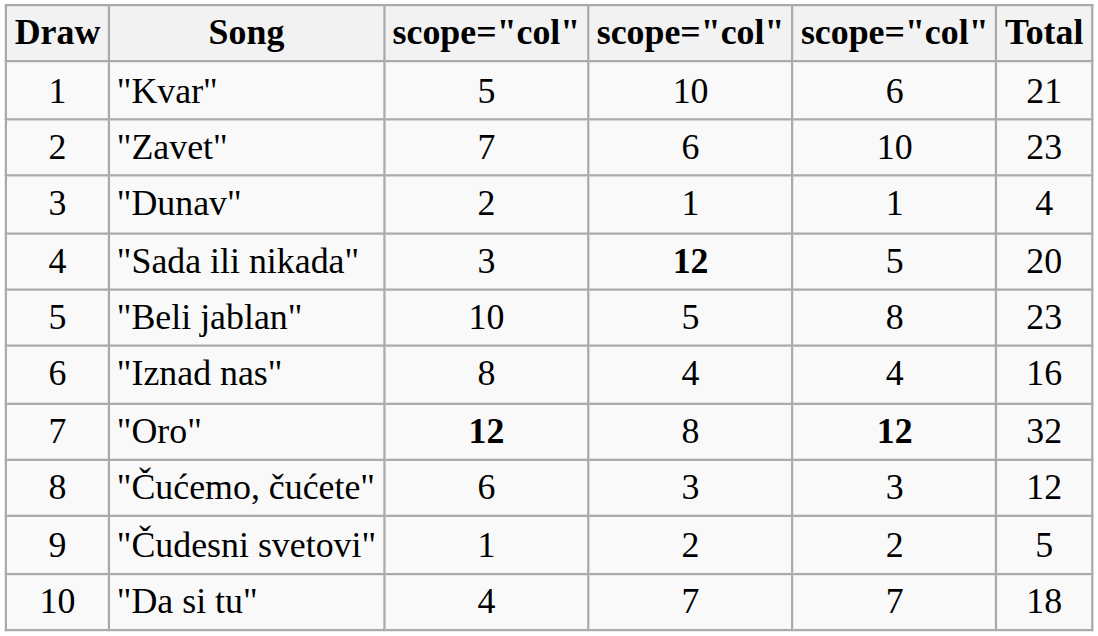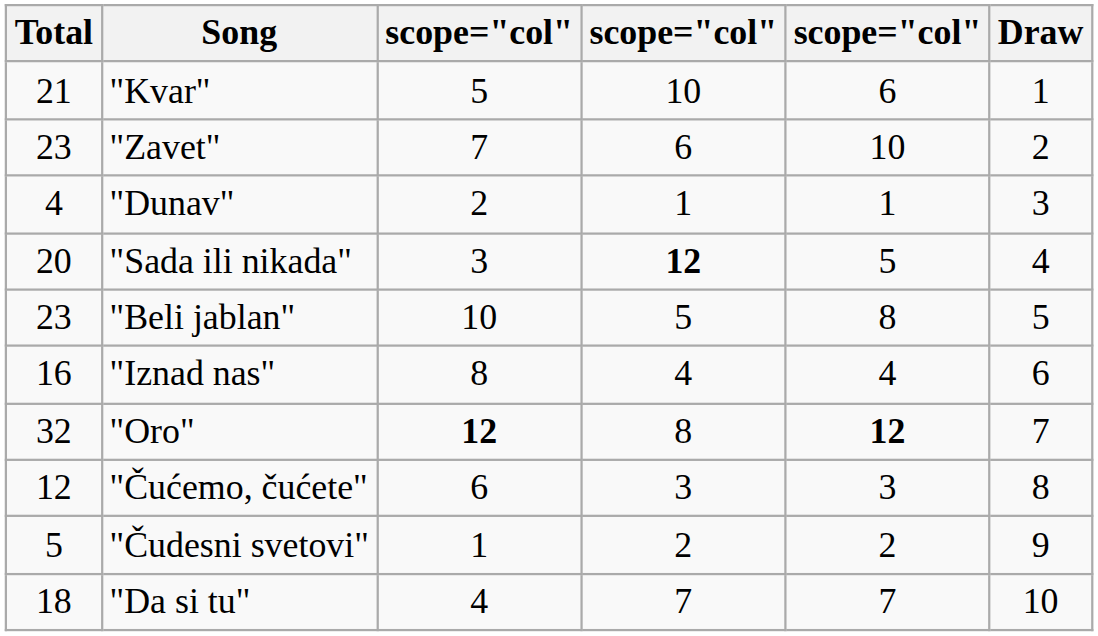columns swapped: (58, 32) <-> (1044, 32)
